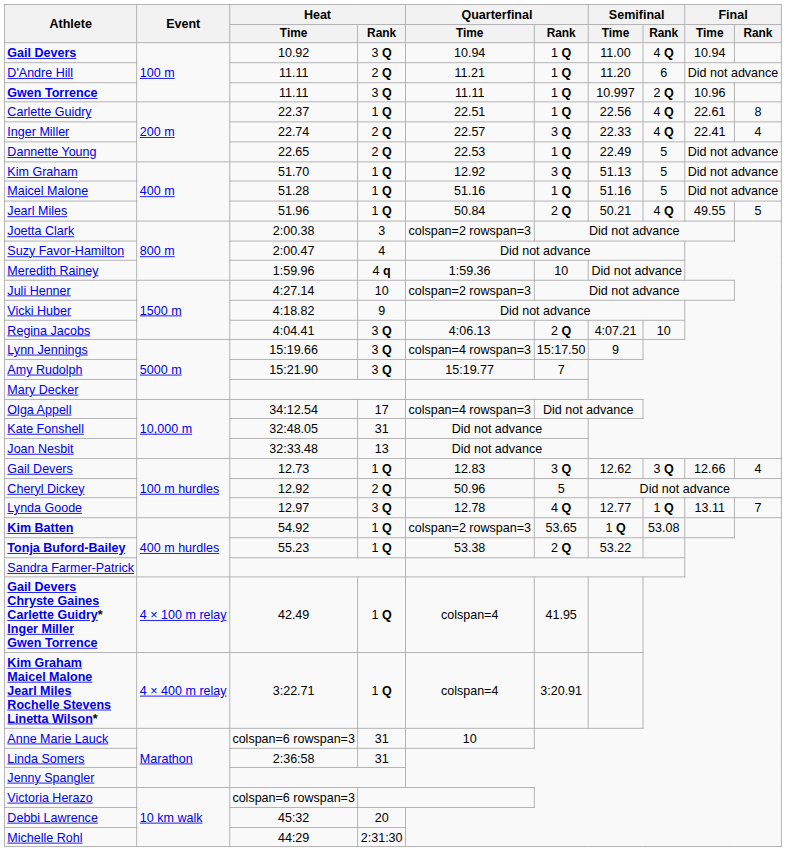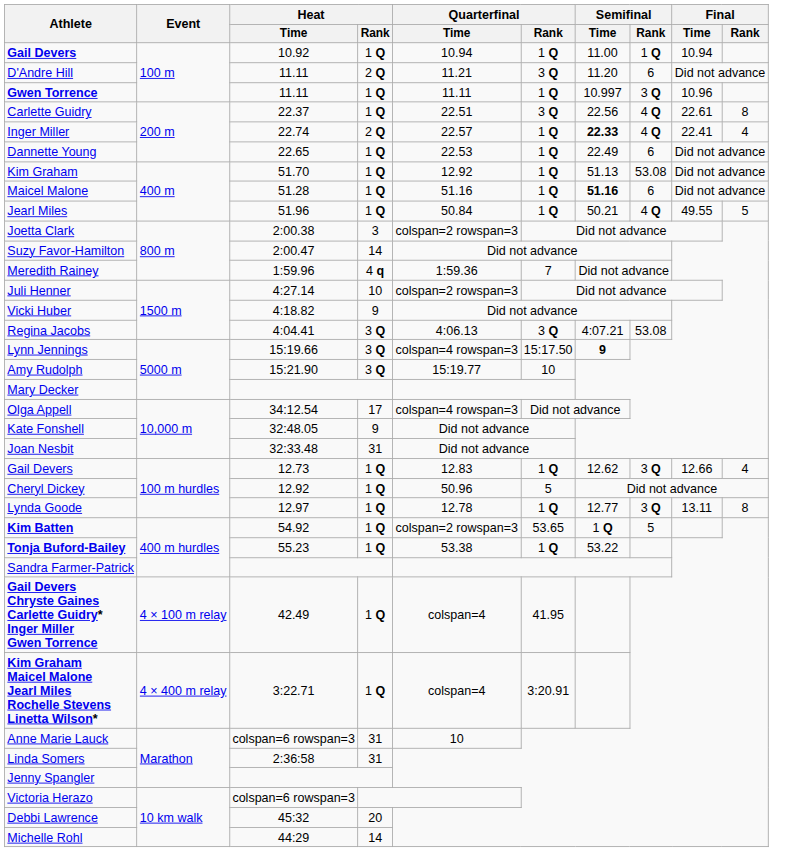(382, 53) 3 Q -> (375, 53) 1 Q
(664, 53) 4 Q -> (651, 53) 1 Q
(561, 73) 1 Q -> (548, 73) 3 Q
(382, 93) 3 Q -> (375, 93) 1 Q
(664, 93) 2 Q -> (651, 93) 3 Q
(561, 113) 1 Q -> (548, 113) 3 Q
(561, 132) 3 Q -> (548, 132) 1 Q
(616, 132) normal -> (603, 132) bold
(382, 152) 2 Q -> (375, 152) 1 Q
(664, 152) 5 -> (651, 152) 6
(561, 172) 3 Q -> (548, 172) 1 Q
(664, 172) 5 -> (651, 172) 53.08
(616, 192) normal -> (603, 192) bold
(664, 192) 5 -> (651, 192) 6
(561, 212) 2 Q -> (548, 212) 1 Q
(382, 251) 4 -> (375, 251) 14
(561, 271) 10 -> (548, 271) 7
(561, 330) 2 Q -> (548, 330) 3 Q
(664, 330) 10 -> (651, 330) 53.08
(616, 350) normal -> (603, 350) bold
(561, 370) 7 -> (548, 370) 10
(382, 429) 31 -> (375, 429) 9
(382, 449) 13 -> (375, 449) 31
(561, 469) 3 Q -> (548, 469) 1 Q
(382, 489) 2 Q -> (375, 489) 1 Q
(382, 508) 3 Q -> (375, 508) 1 Q
(561, 508) 4 Q -> (548, 508) 1 Q
(664, 508) 1 Q -> (651, 508) 3 Q
(758, 508) 7 -> (745, 508) 8
(664, 528) 53.08 -> (651, 528) 5
(561, 548) 2 Q -> (548, 548) 1 Q
(382, 837) 2:31:30 -> (375, 837) 14
